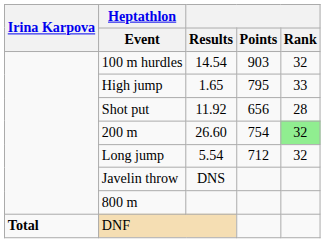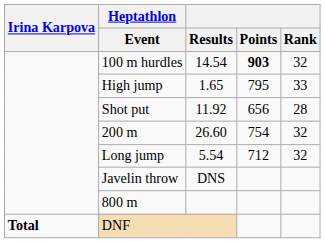(258, 63) normal -> (258, 63) bold
(300, 132) lightgreen background -> (300, 132) no background
